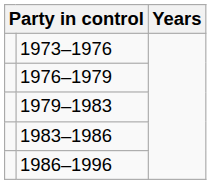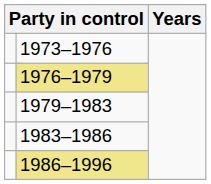(66, 77) no background -> (66, 77) khaki background
(66, 164) no background -> (66, 164) khaki background
